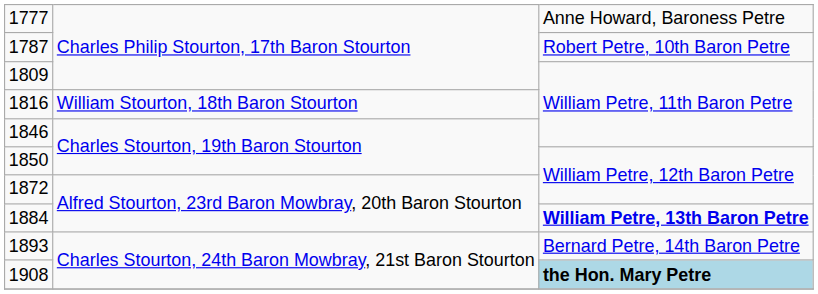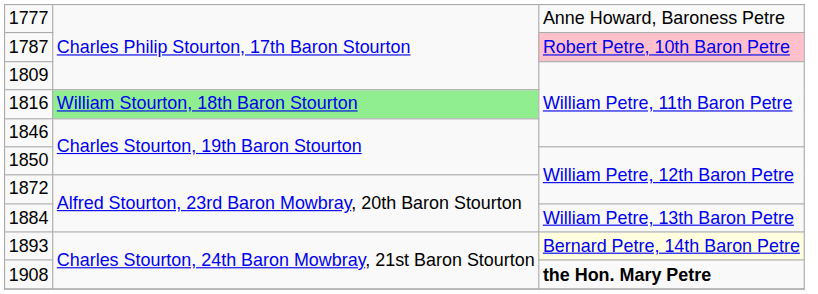(666, 47) no background -> (666, 47) pink background
(207, 103) no background -> (207, 103) lightgreen background
(676, 217) bold -> (668, 217) normal
(671, 246) no background -> (671, 246) lightyellow background
(627, 274) lightblue background -> (627, 274) no background
